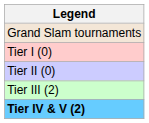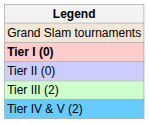(30, 52) normal -> (30, 52) bold
(46, 109) bold -> (45, 109) normal
